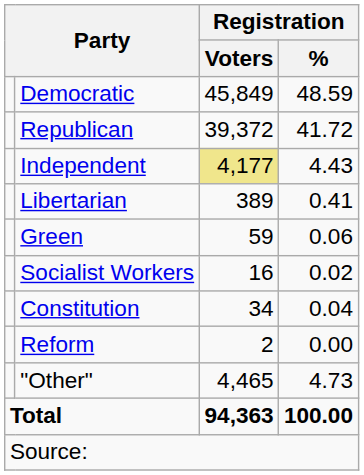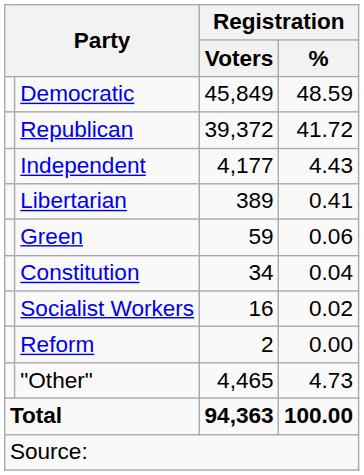(245, 165) khaki background -> (245, 165) no background
rows swapped: (80, 308) <-> (107, 272)
